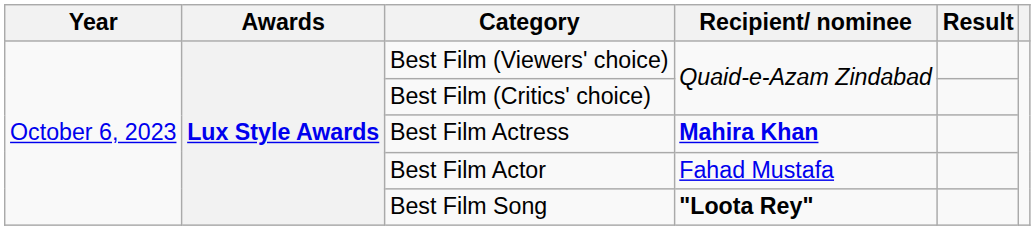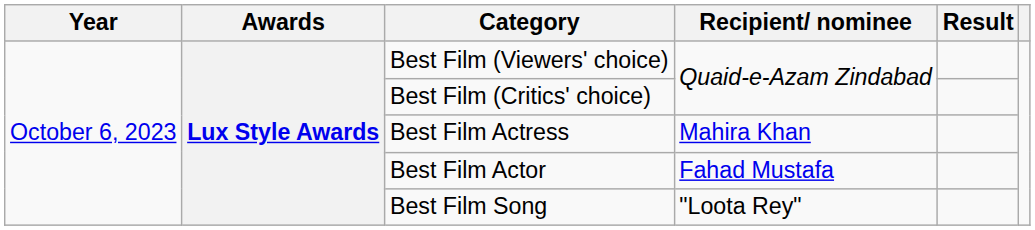(749, 133) bold -> (745, 133) normal
(746, 206) bold -> (740, 206) normal
